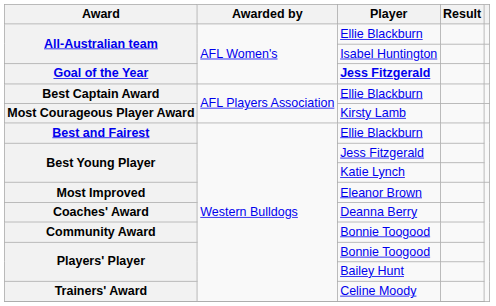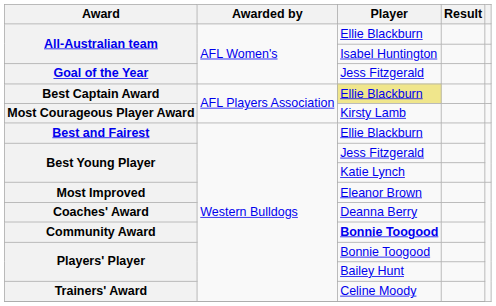(385, 73) bold -> (382, 73) normal
(381, 93) no background -> (381, 93) khaki background
(385, 232) normal -> (389, 232) bold
